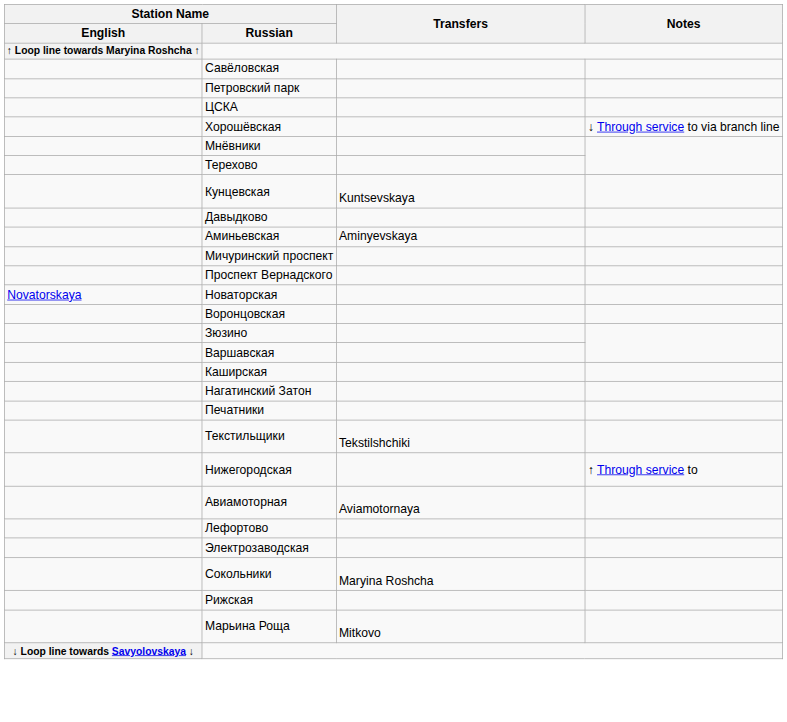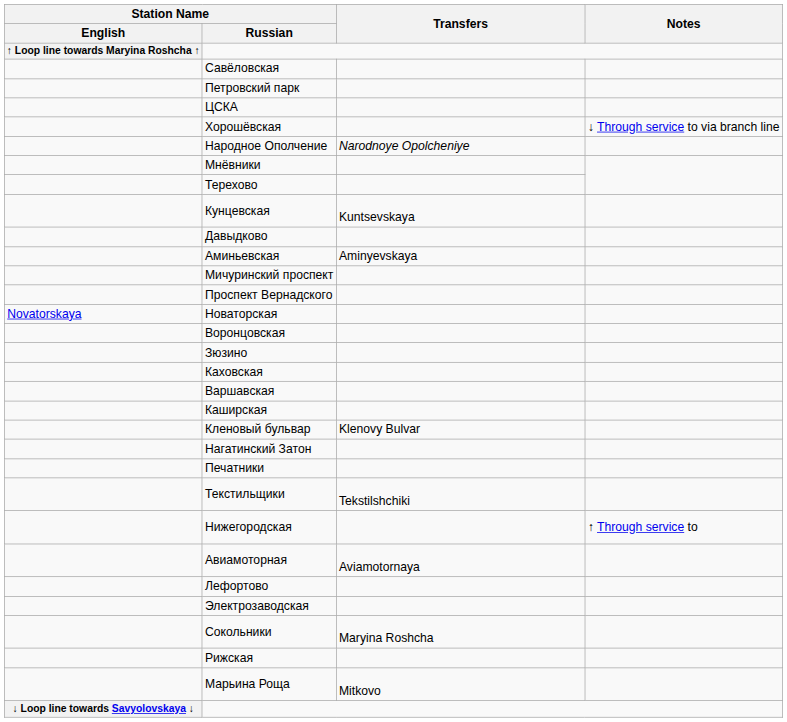+ row: (266, 146)
+ row: (234, 371)
+ row: (258, 429)
